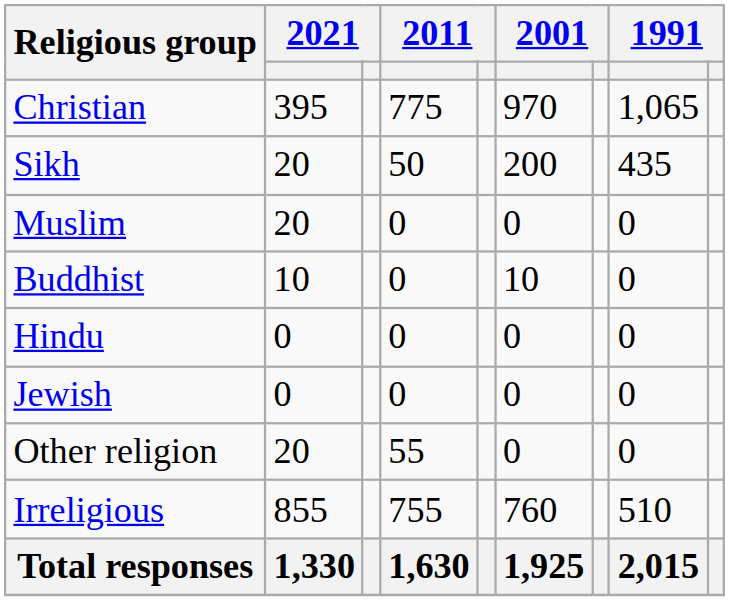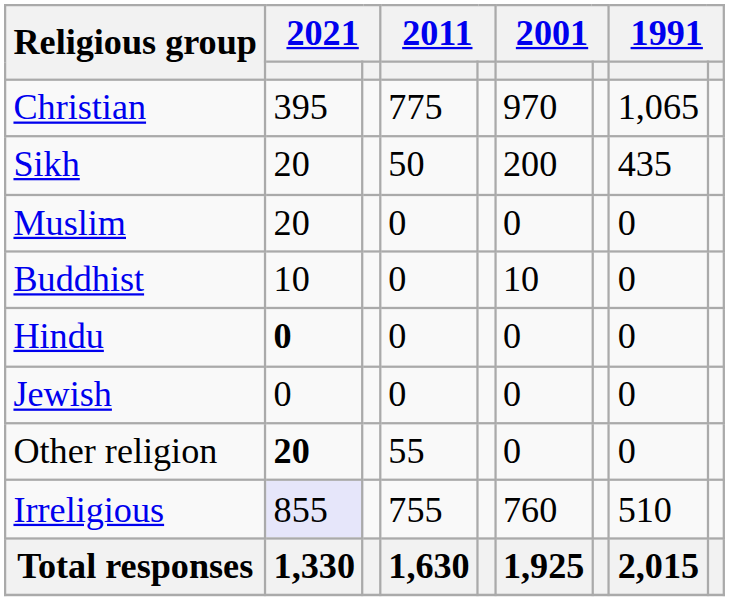(283, 336) normal -> (283, 336) bold
(292, 451) normal -> (292, 451) bold
(301, 508) no background -> (301, 508) lavender background
